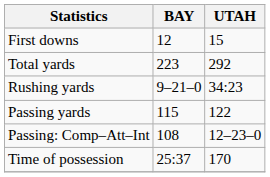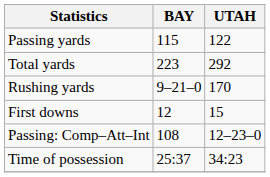rows swapped: (43, 40) <-> (49, 111)
(226, 88) 34:23 -> (220, 88) 170
(220, 159) 170 -> (226, 159) 34:23
